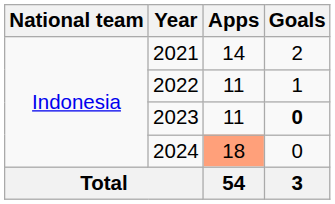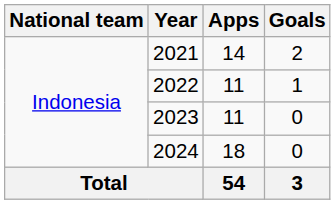(297, 118) bold -> (297, 118) normal
(234, 150) lightsalmon background -> (234, 150) no background
